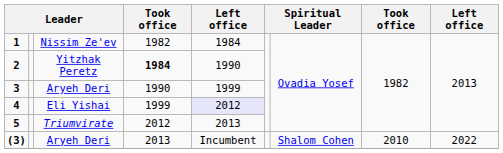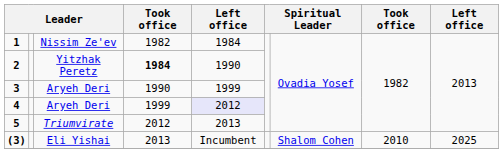(78, 106) Eli Yishai -> (78, 106) Aryeh Deri
(78, 140) Aryeh Deri -> (78, 140) Eli Yishai
(464, 140) 2022 -> (464, 140) 2025
